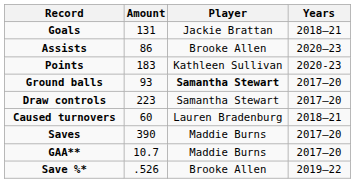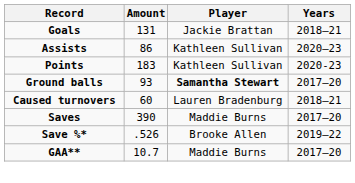(228, 48) Brooke Allen -> (228, 48) Kathleen Sullivan
- row: (64, 100)
rows swapped: (64, 169) <-> (64, 152)
